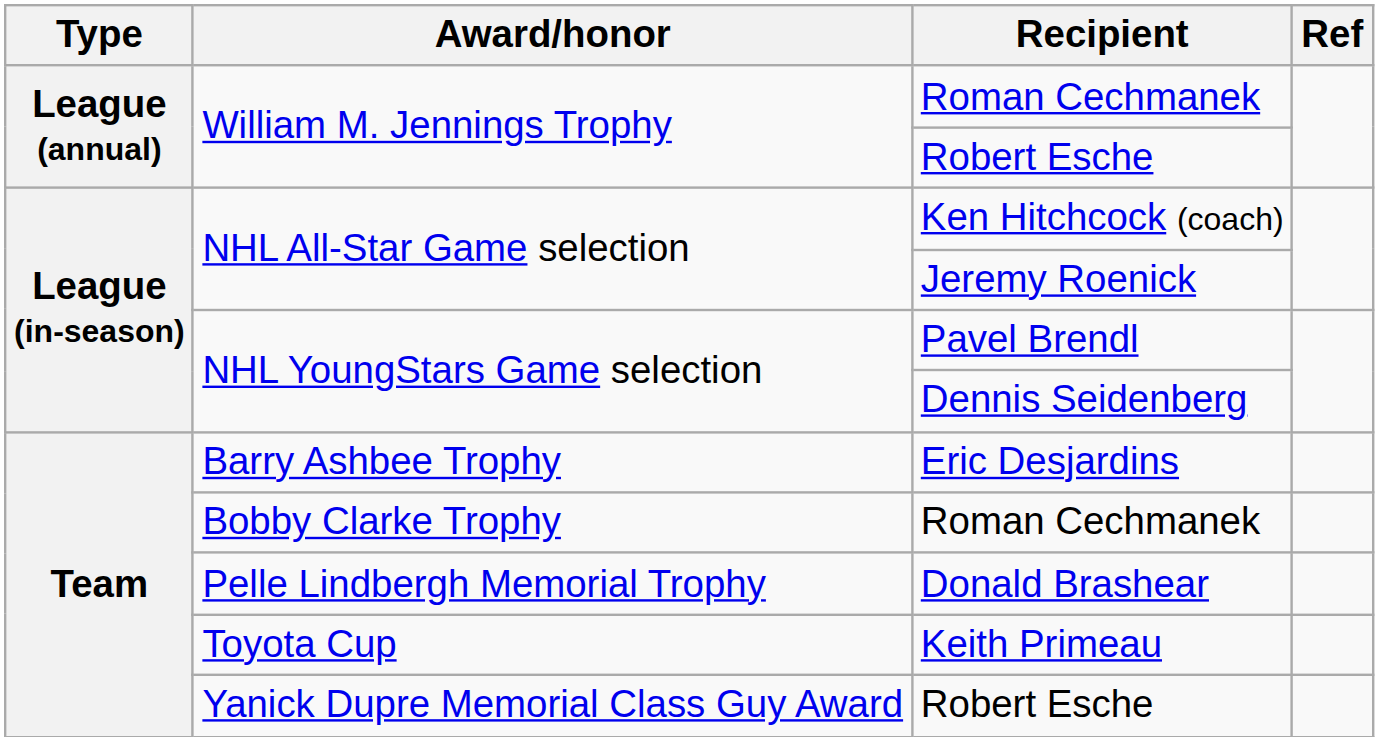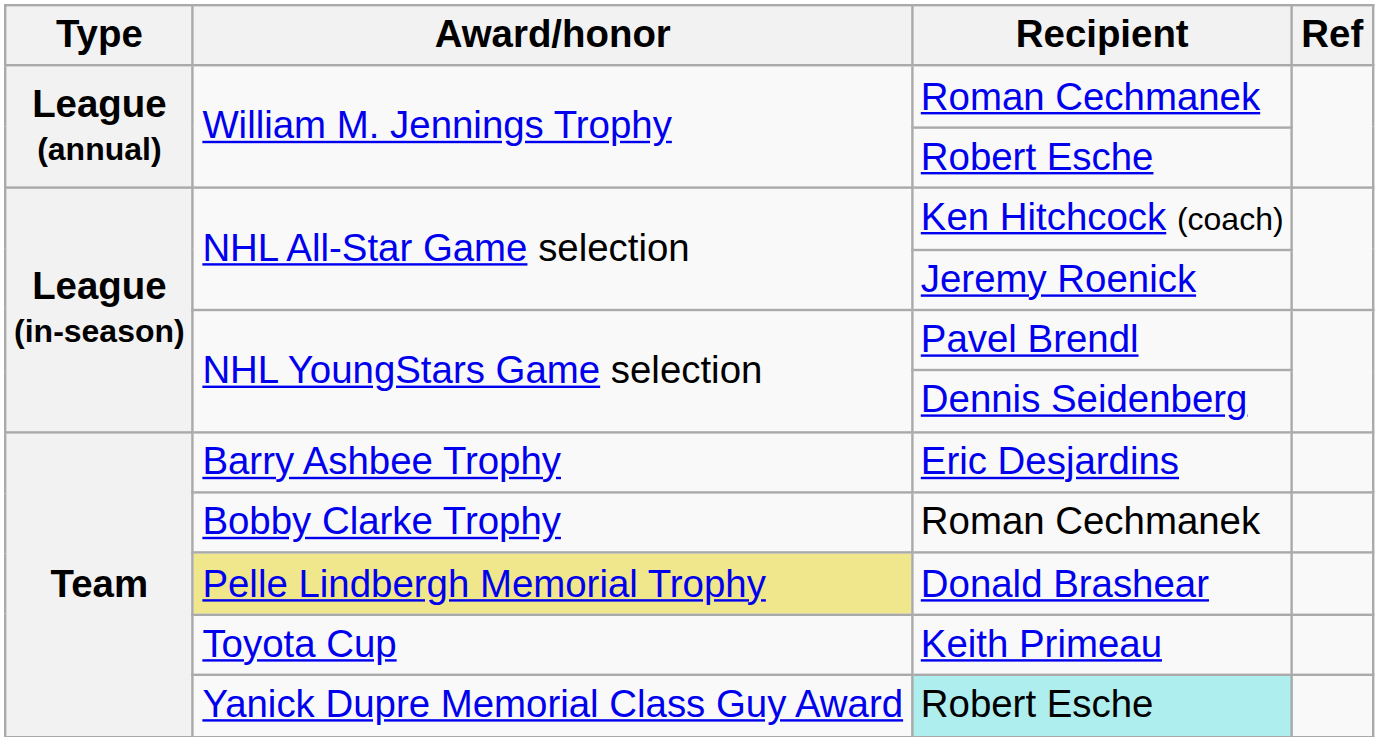(484, 583) no background -> (484, 583) khaki background
(1037, 704) no background -> (1037, 704) paleturquoise background
